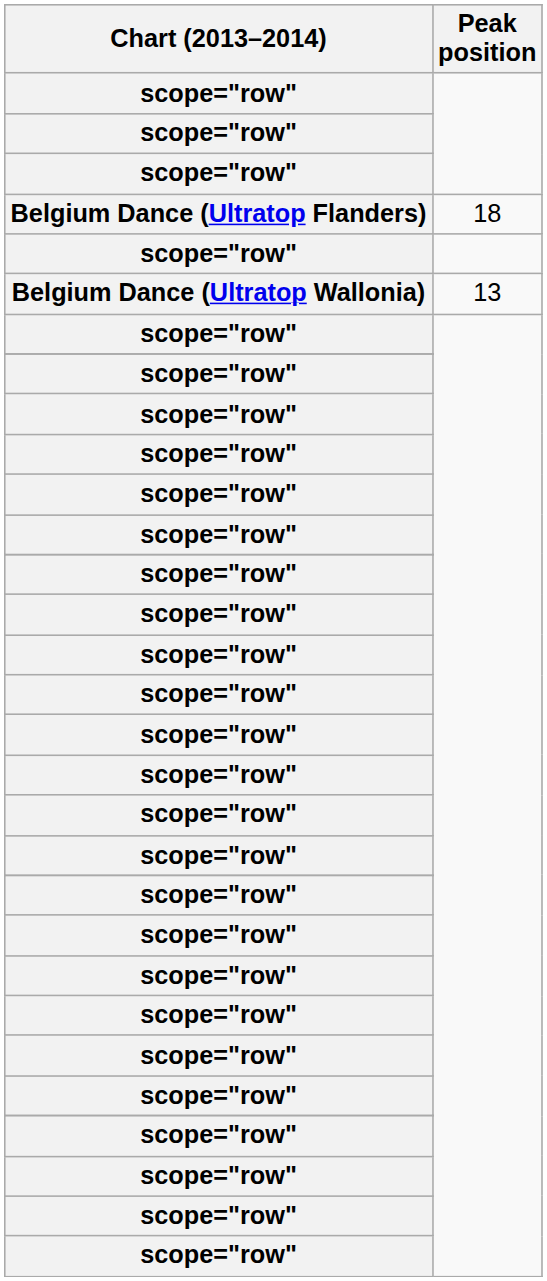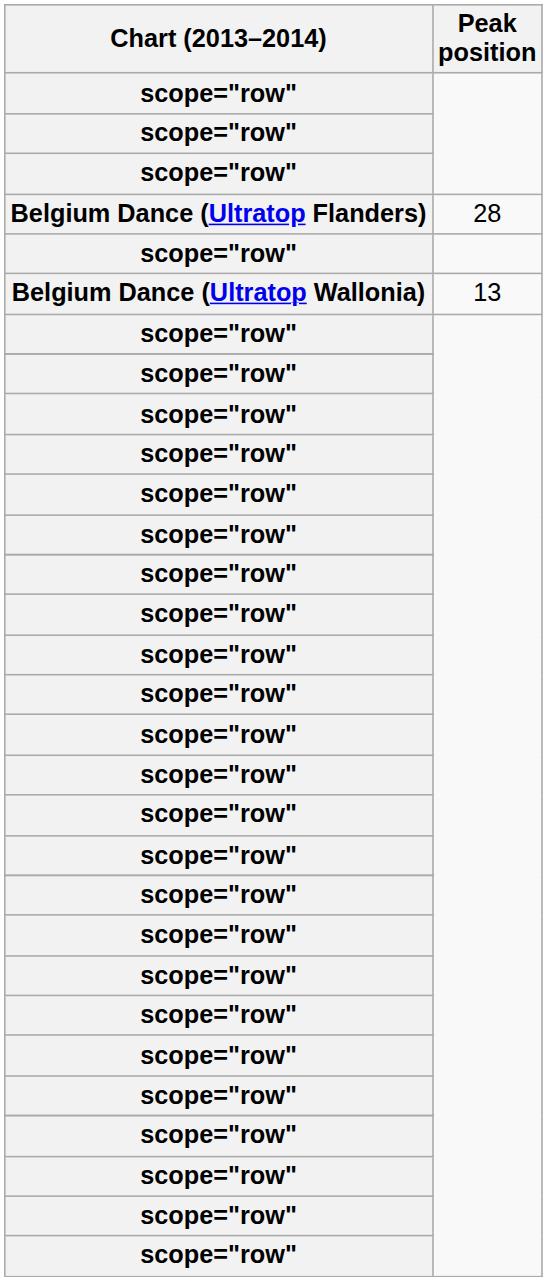(487, 213) 18 -> (487, 213) 28
